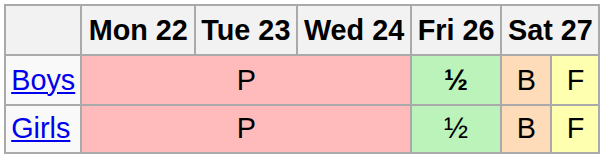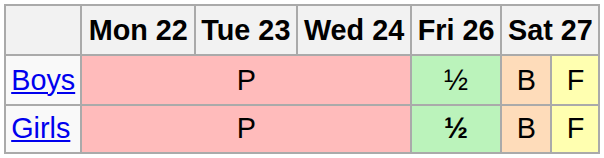(456, 79) bold -> (456, 79) normal
(456, 129) normal -> (456, 129) bold
